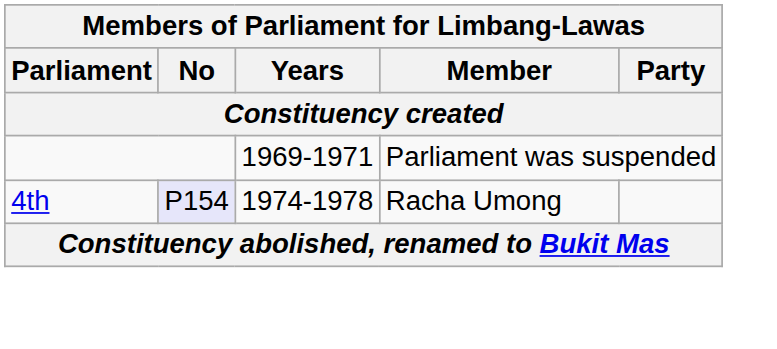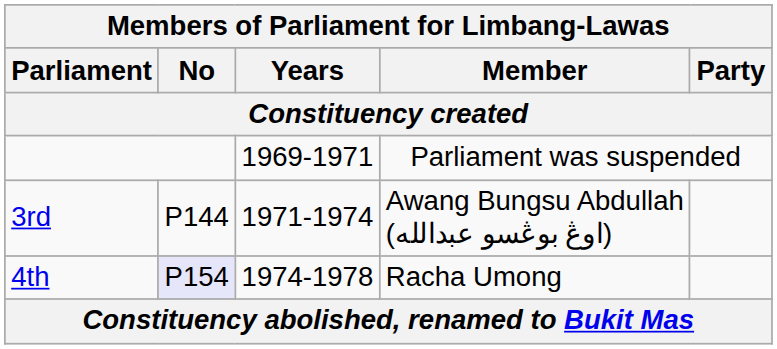+ row: (31, 217)
